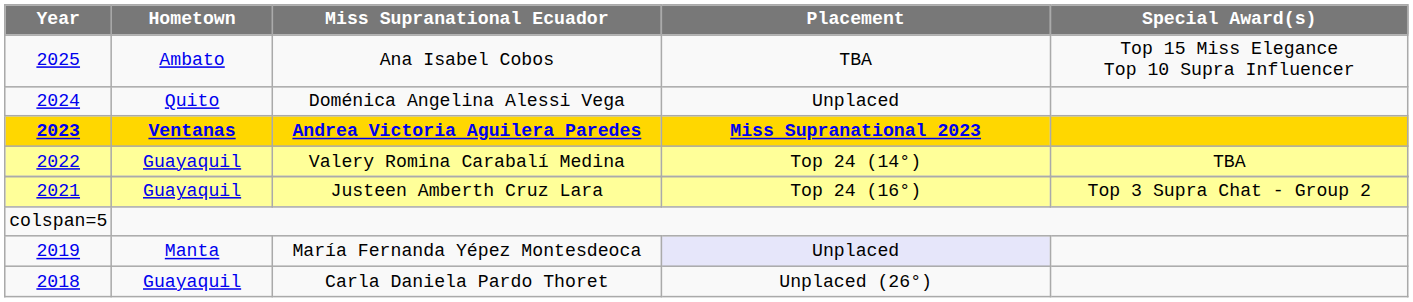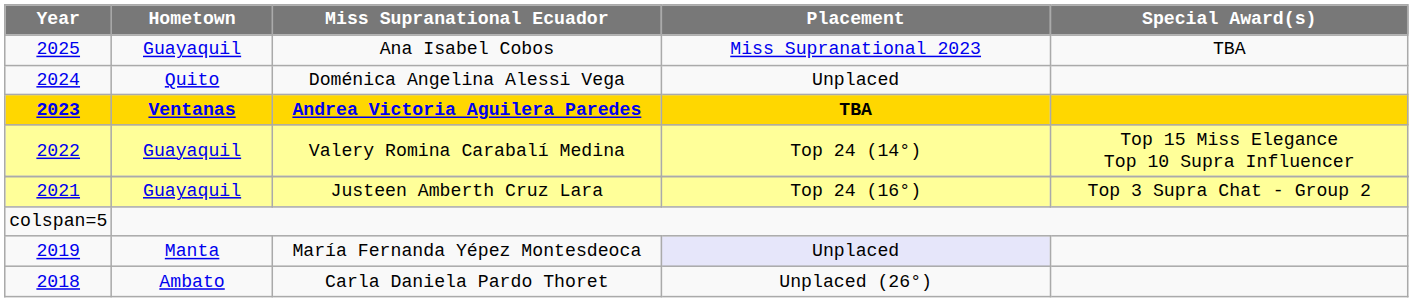(192, 60) Ambato -> (192, 50) Guayaquil
(856, 60) TBA -> (856, 50) Miss Supranational 2023
(1229, 60) Top 15 Miss Elegance Top 10 Supra Influencer -> (1229, 50) TBA
(856, 131) Miss Supranational 2023 -> (856, 110) TBA
(1229, 161) TBA -> (1229, 151) Top 15 Miss Elegance Top 10 Supra Influencer
(192, 282) Guayaquil -> (192, 282) Ambato
